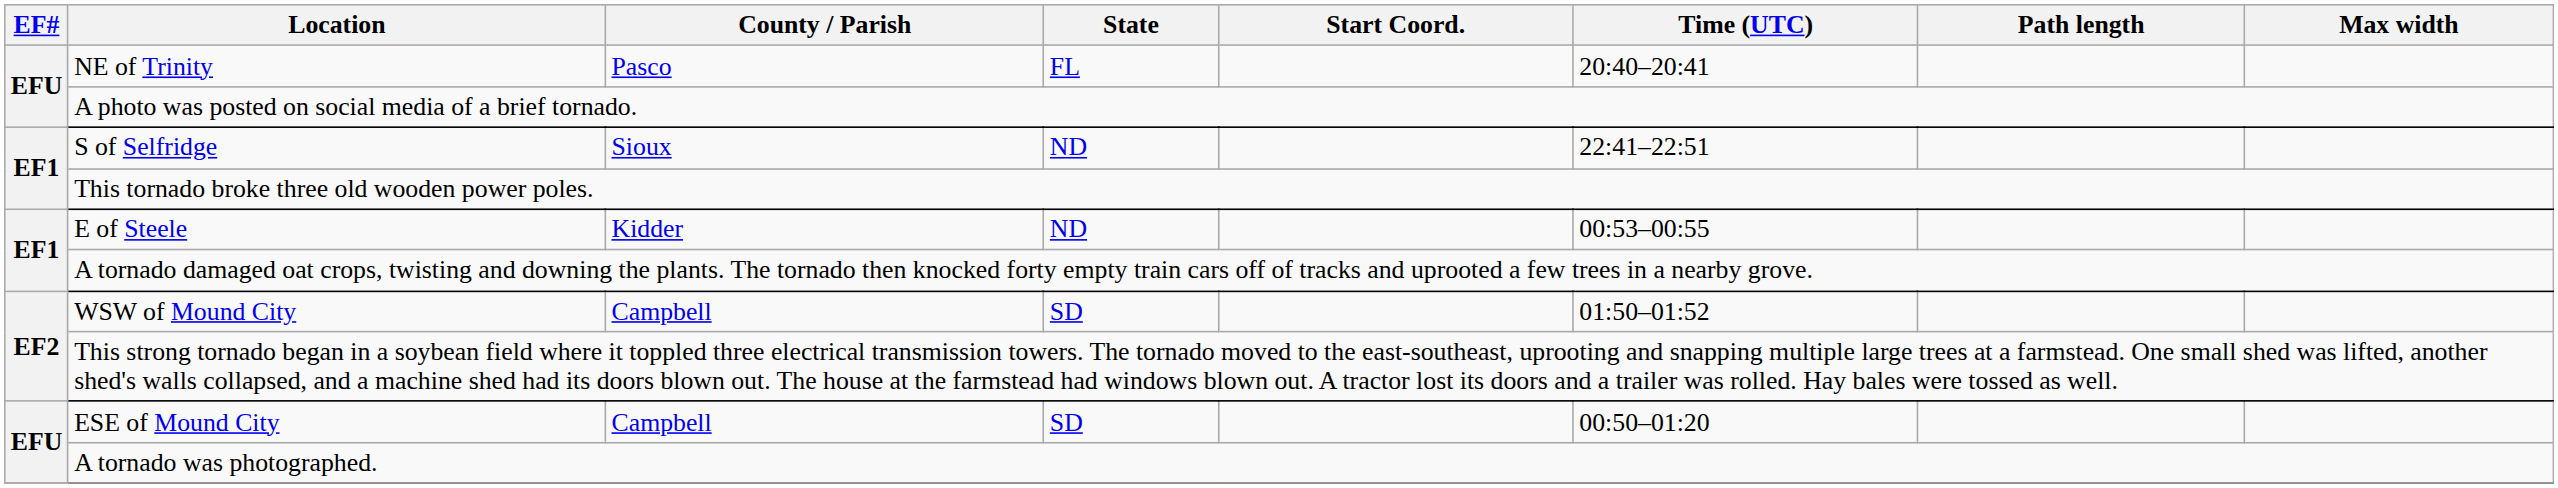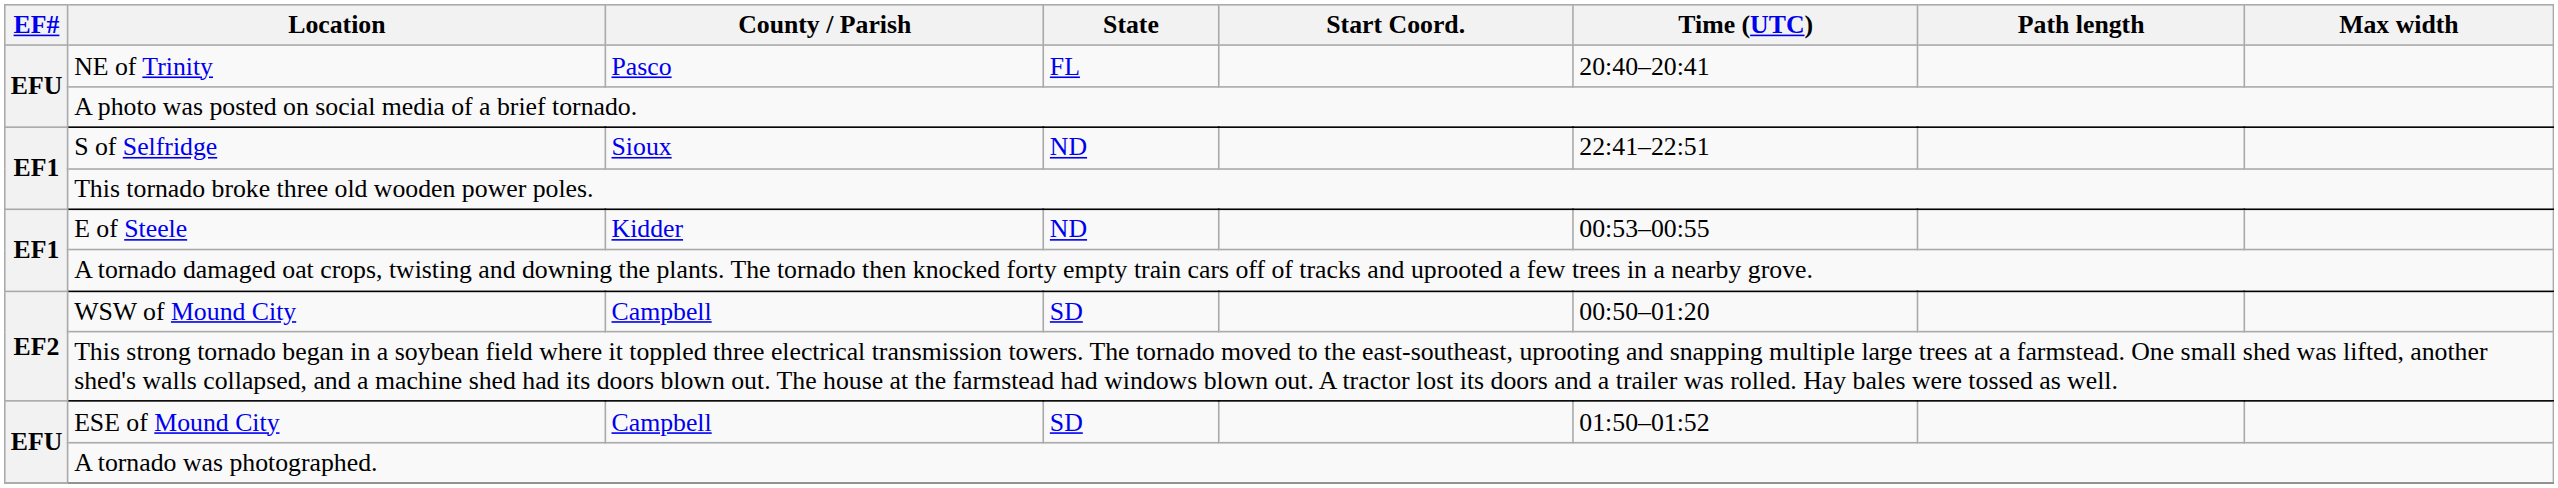(1644, 310) 01:50–01:52 -> (1644, 310) 00:50–01:20
(1644, 421) 00:50–01:20 -> (1644, 421) 01:50–01:52
